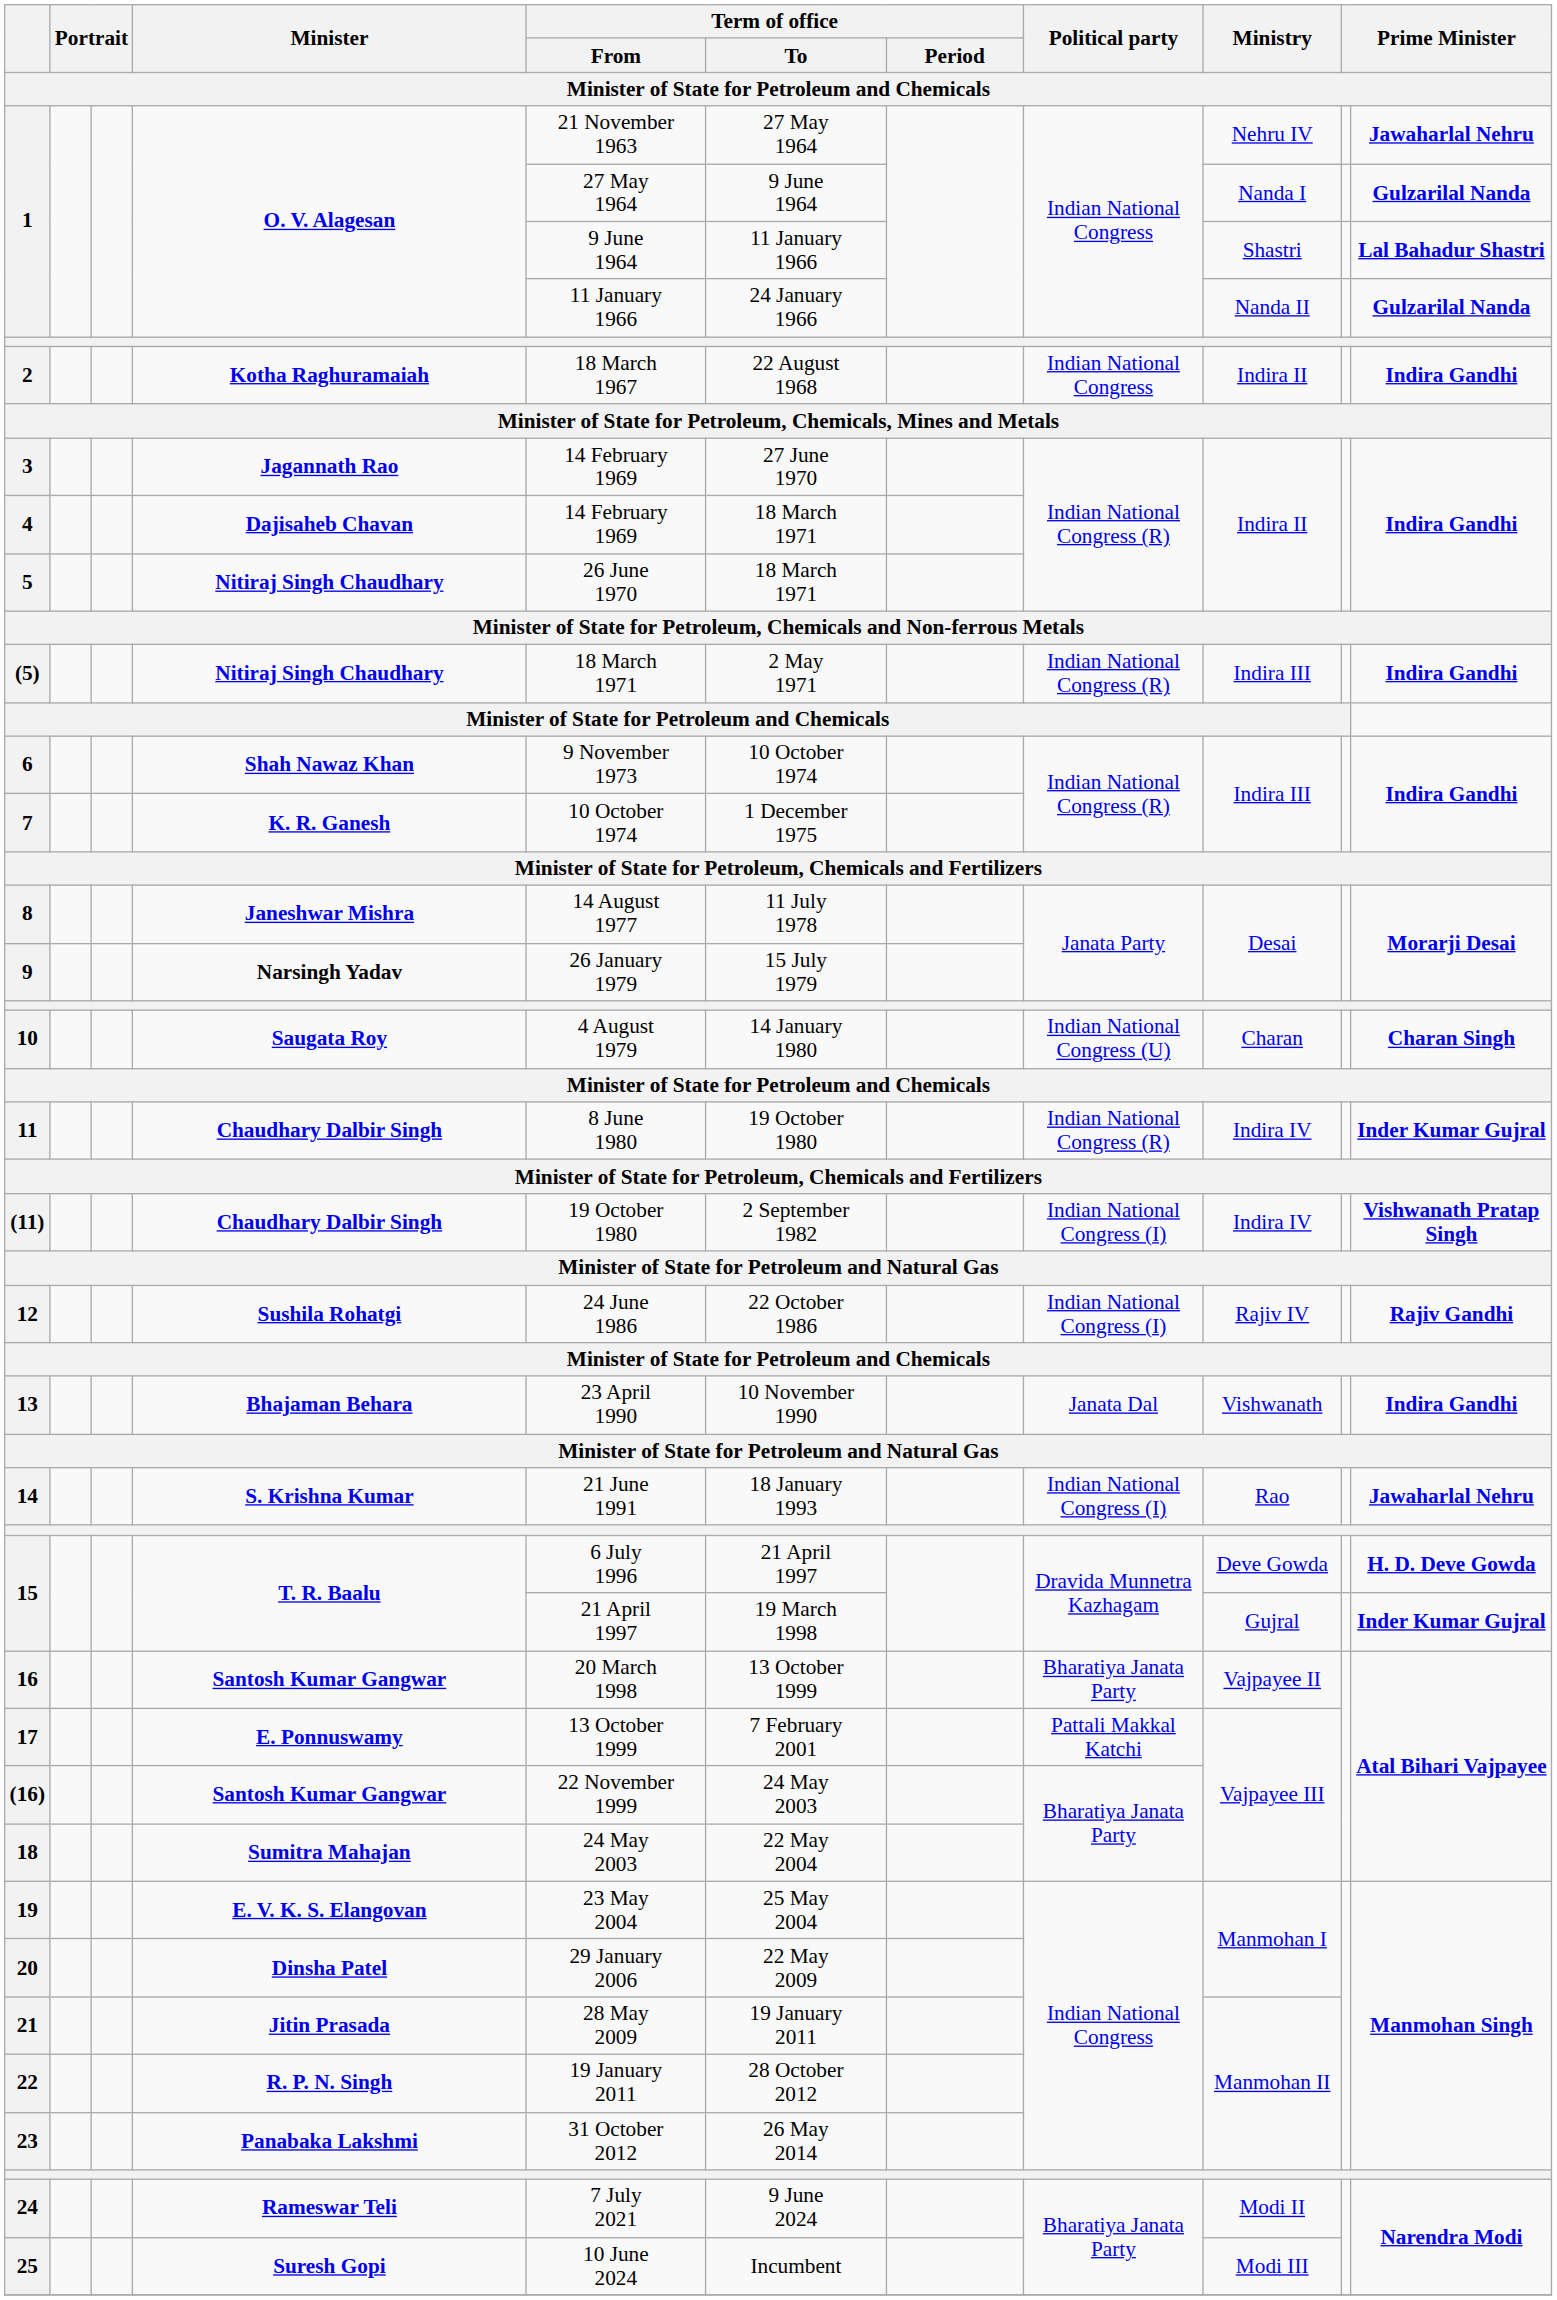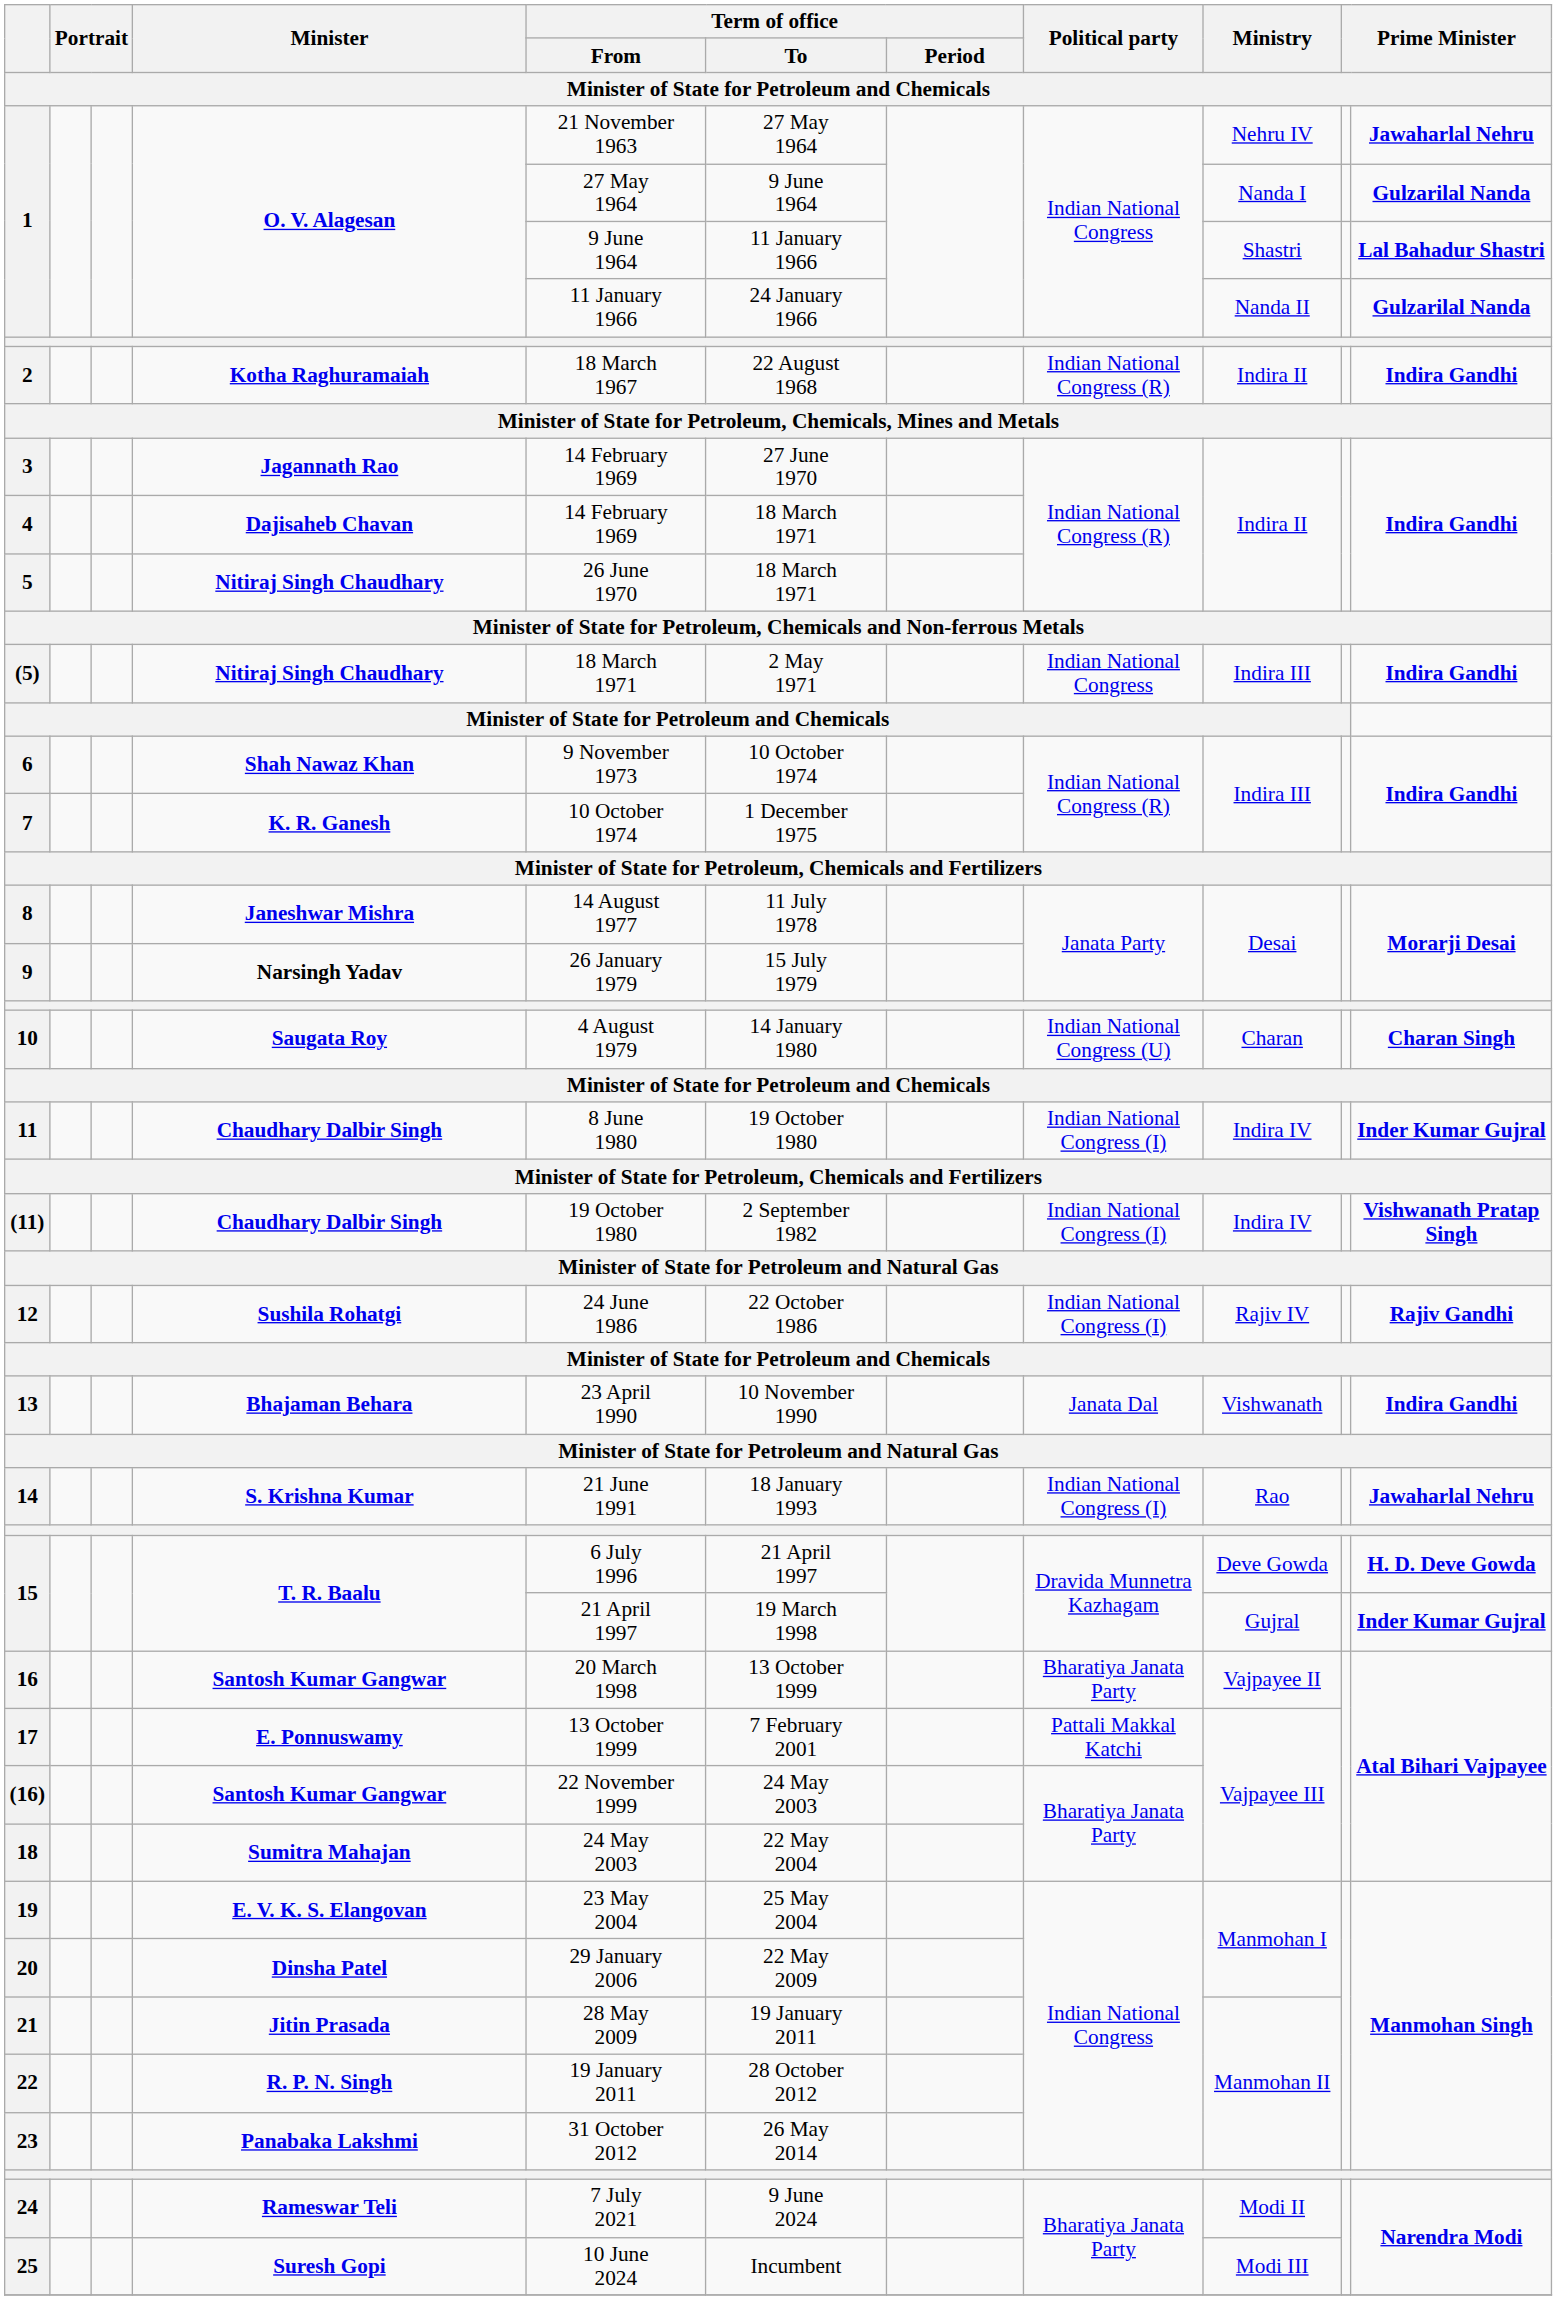(1113, 375) Indian National Congress -> (1113, 375) Indian National Congress (R)
(1113, 673) Indian National Congress (R) -> (1113, 673) Indian National Congress
(1113, 1130) Indian National Congress (R) -> (1113, 1130) Indian National Congress (I)
